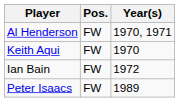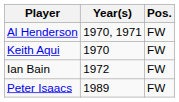columns swapped: (96, 13) <-> (142, 13)
